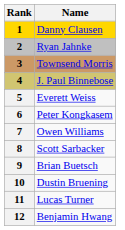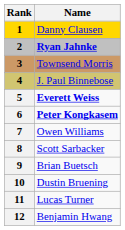(64, 47) normal -> (67, 47) bold
(66, 98) normal -> (68, 98) bold
(75, 115) normal -> (77, 115) bold
